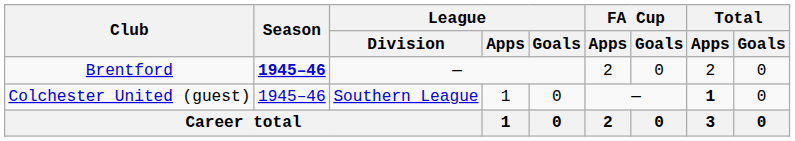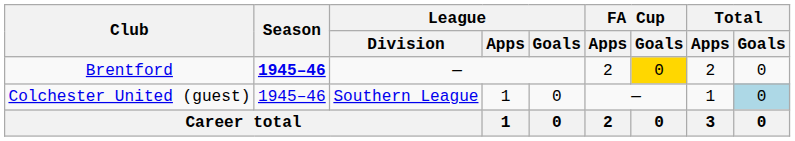(659, 70) no background -> (659, 70) gold background
(710, 97) bold -> (710, 97) normal
(762, 97) no background -> (762, 97) lightblue background
